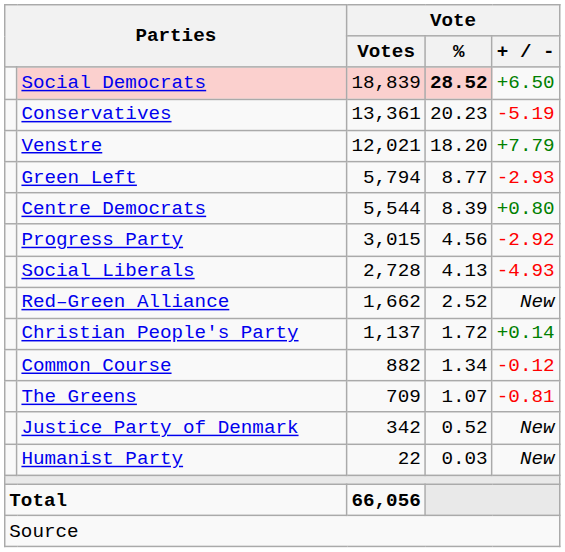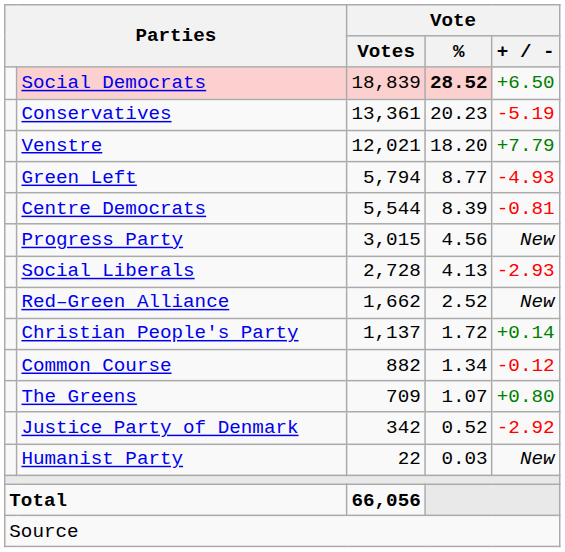(526, 177) -2.93 -> (526, 177) -4.93
(526, 209) +0.80 -> (526, 209) -0.81
(526, 240) -2.92 -> (537, 240) New
(526, 271) -4.93 -> (526, 271) -2.93
(526, 397) -0.81 -> (526, 397) +0.80
(537, 428) New -> (526, 428) -2.92
